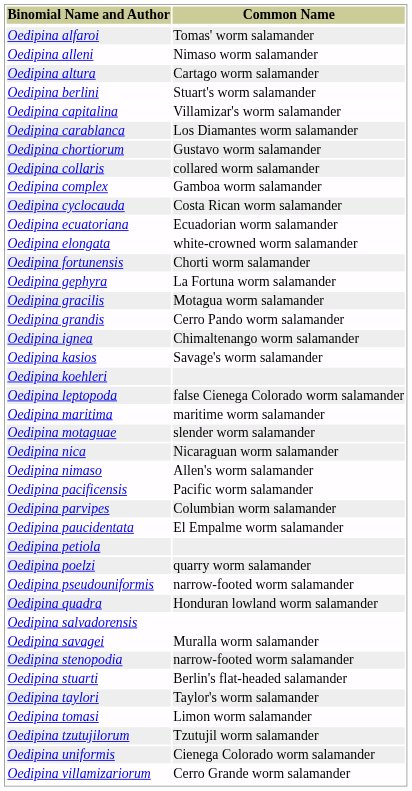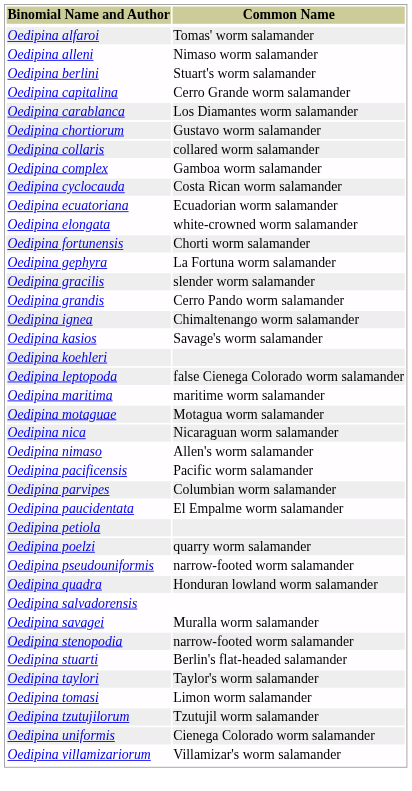- row: (52, 73)
(257, 111) Villamizar's worm salamander -> (262, 92) Cerro Grande worm salamander
(249, 300) Motagua worm salamander -> (244, 281) slender worm salamander
(244, 433) slender worm salamander -> (249, 414) Motagua worm salamander
(262, 773) Cerro Grande worm salamander -> (257, 754) Villamizar's worm salamander
